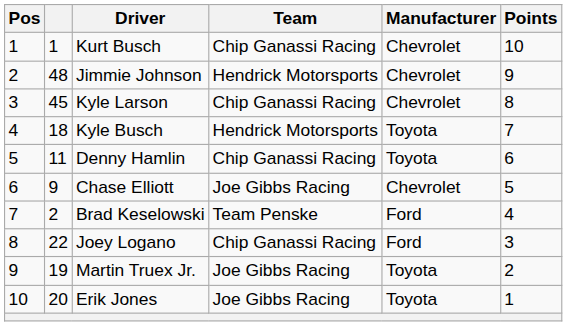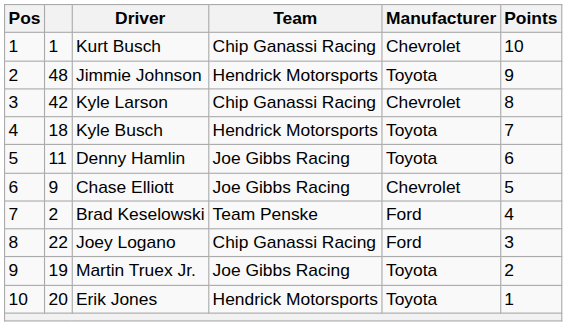(423, 74) Chevrolet -> (412, 74) Toyota
(58, 102) 45 -> (58, 102) 42
(294, 158) Chip Ganassi Racing -> (281, 158) Joe Gibbs Racing
(281, 298) Joe Gibbs Racing -> (295, 298) Hendrick Motorsports
